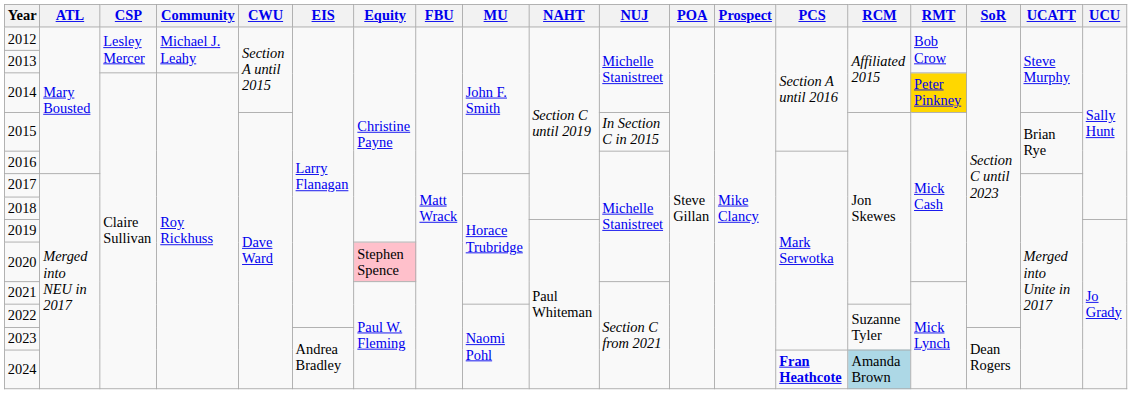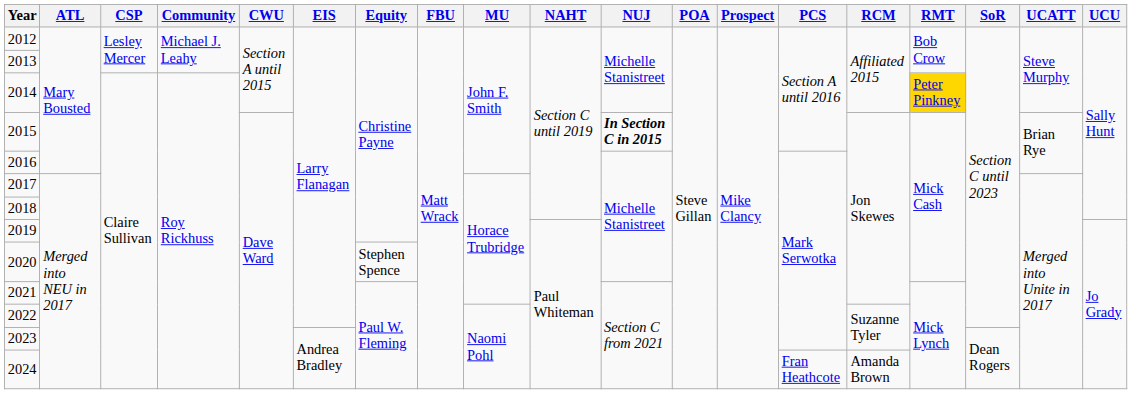(631, 131) normal -> (635, 131) bold
(381, 261) pink background -> (382, 261) no background
(810, 369) bold -> (811, 369) normal
(876, 369) lightblue background -> (875, 369) no background
